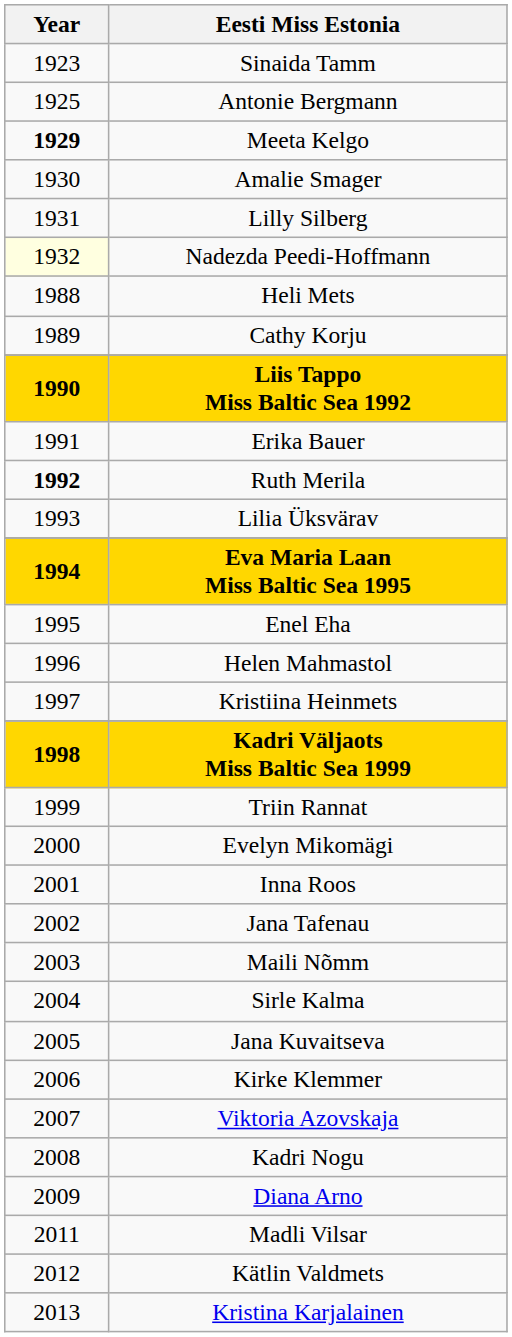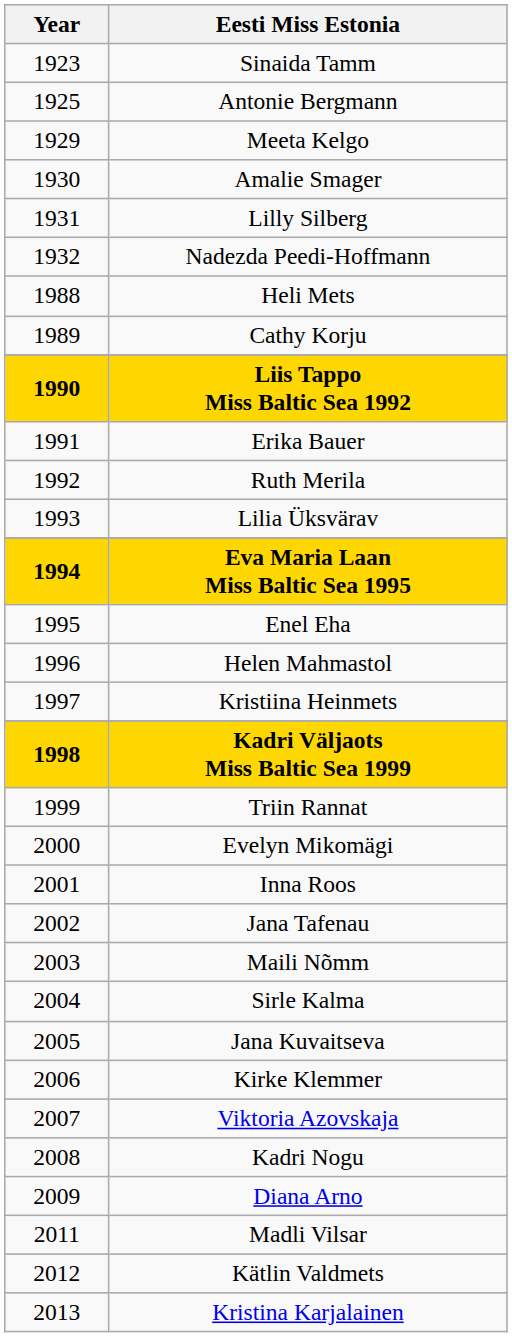(57, 140) bold -> (57, 140) normal
(57, 257) lightyellow background -> (57, 257) no background
(57, 479) bold -> (57, 479) normal
